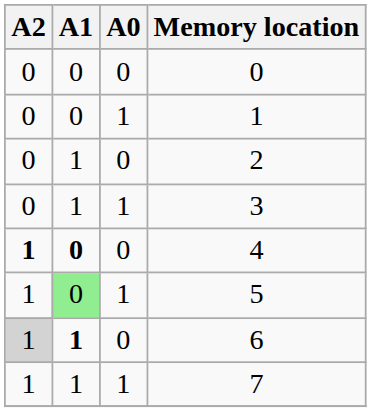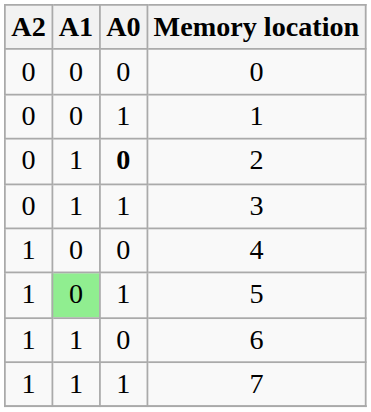(123, 160) normal -> (123, 160) bold
(29, 250) bold -> (29, 250) normal
(76, 250) bold -> (76, 250) normal
(29, 339) lightgrey background -> (29, 339) no background
(76, 339) bold -> (76, 339) normal
